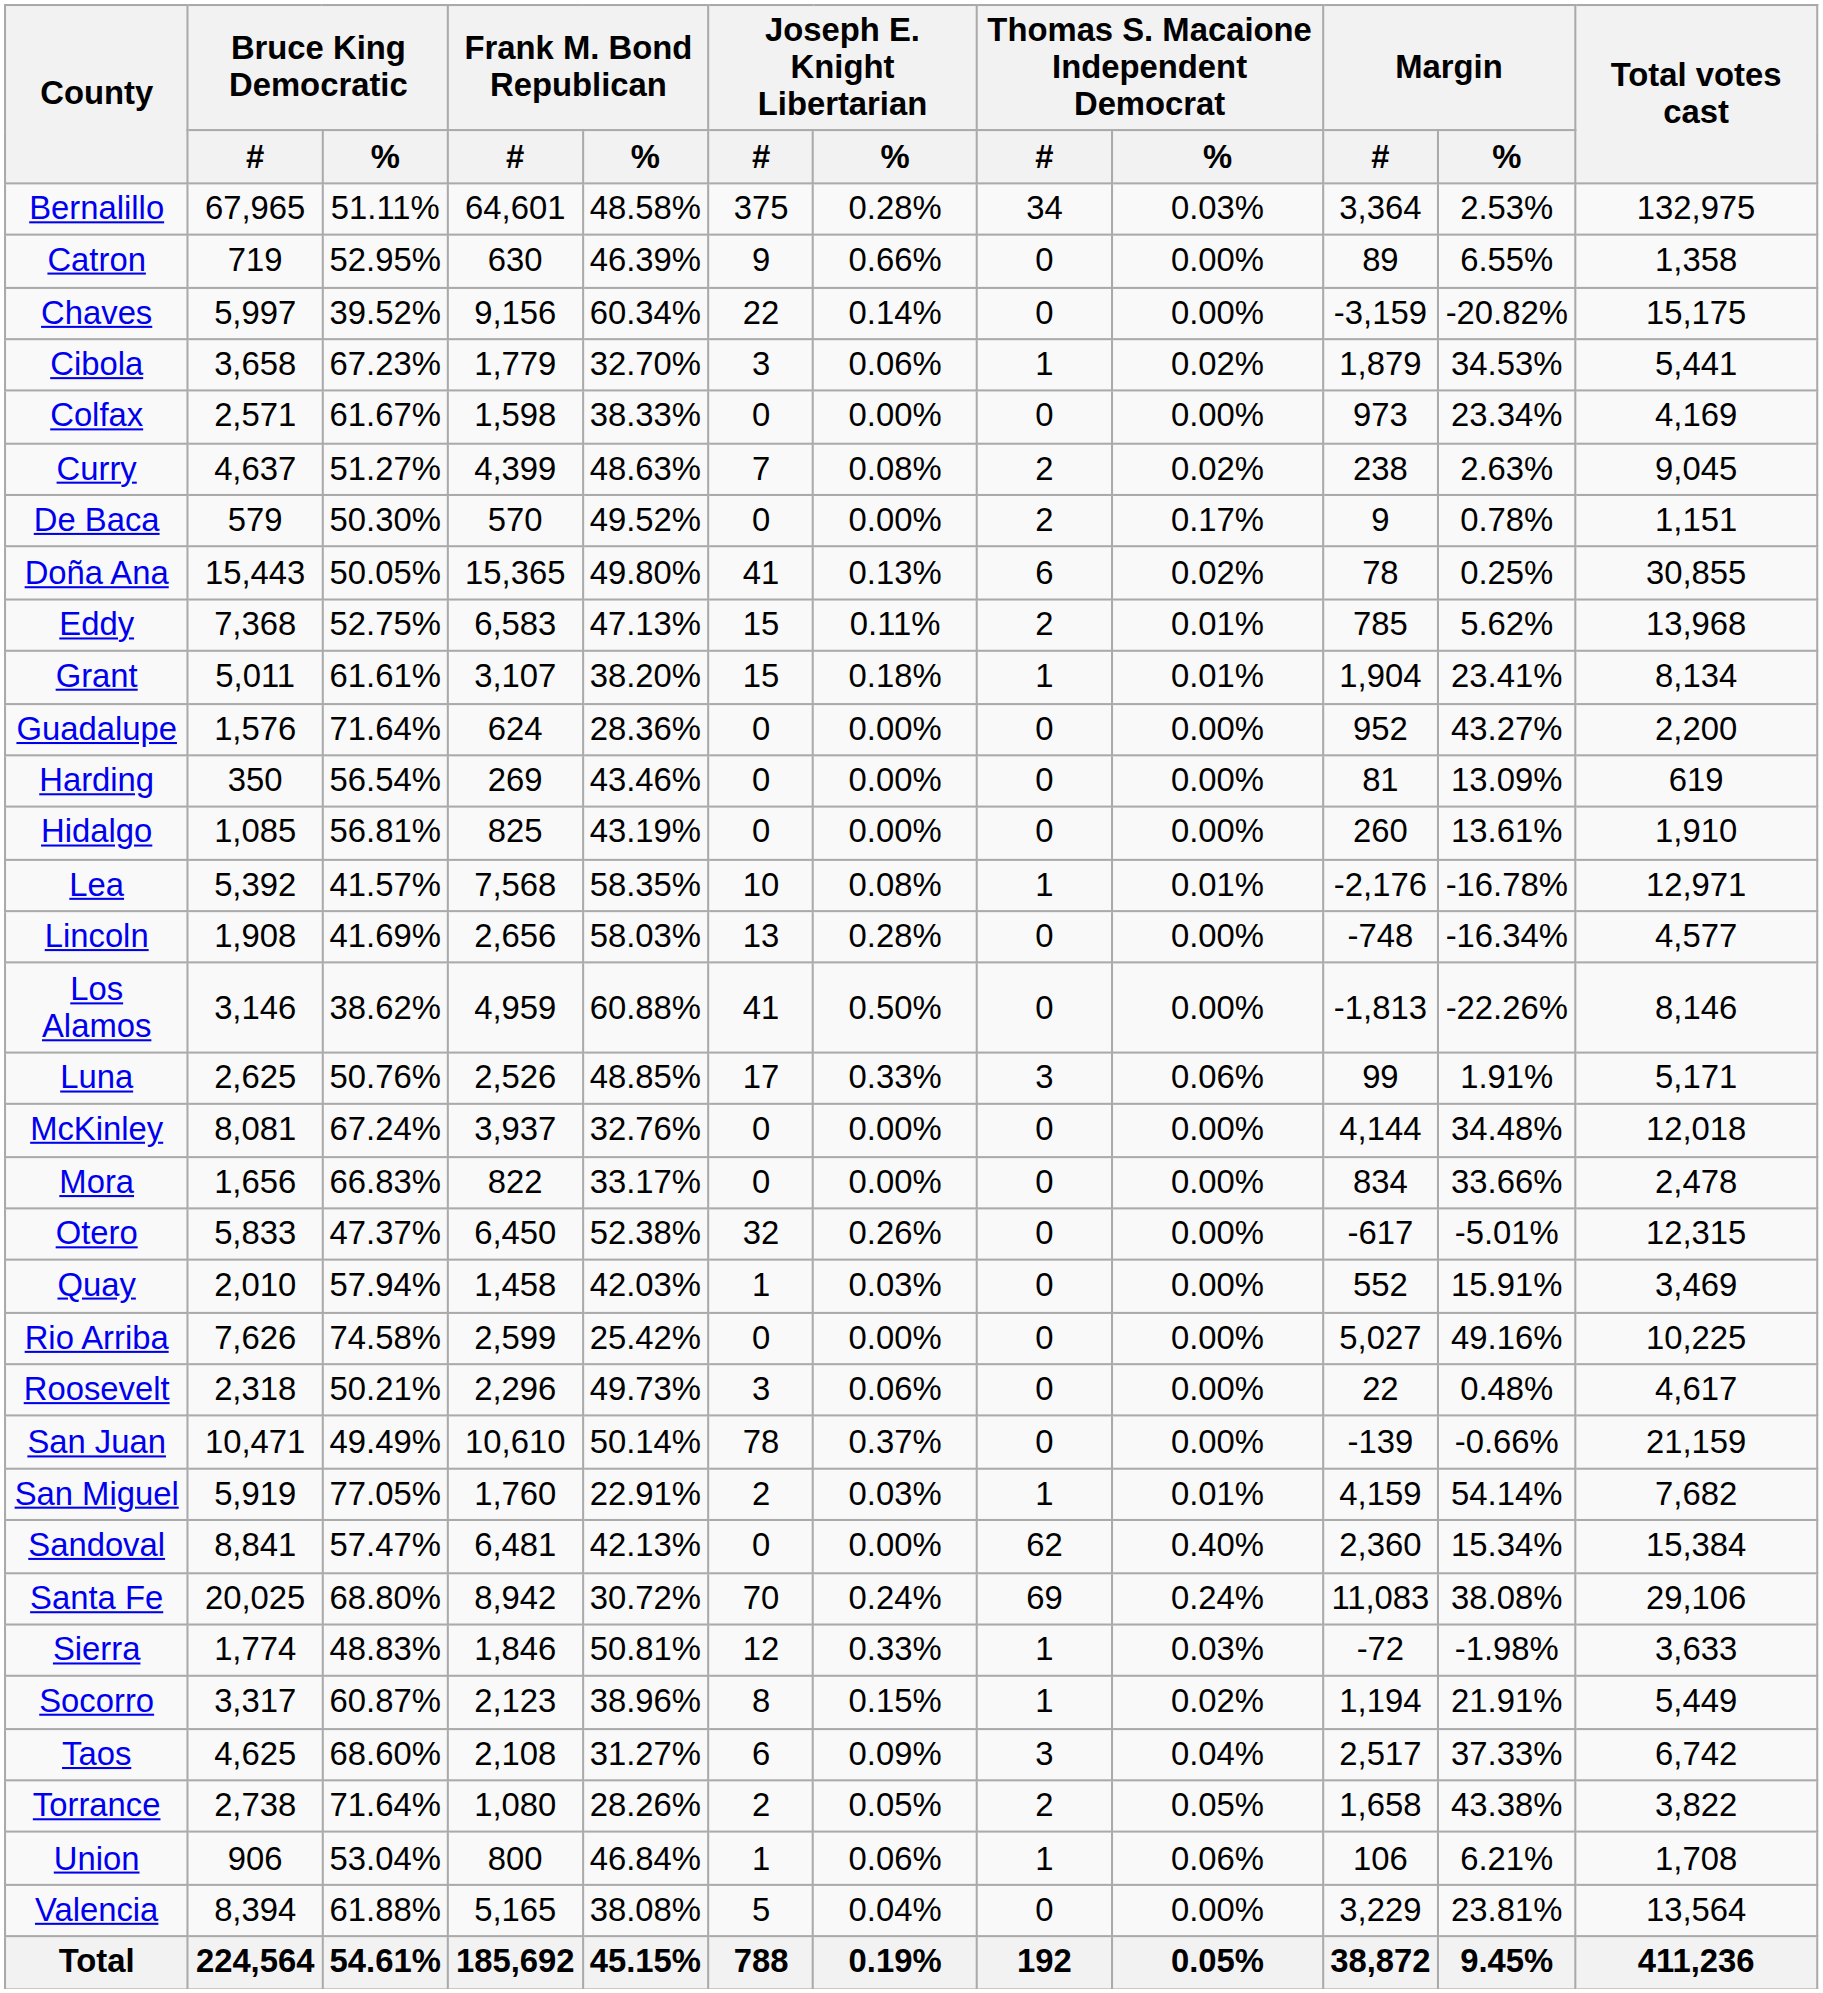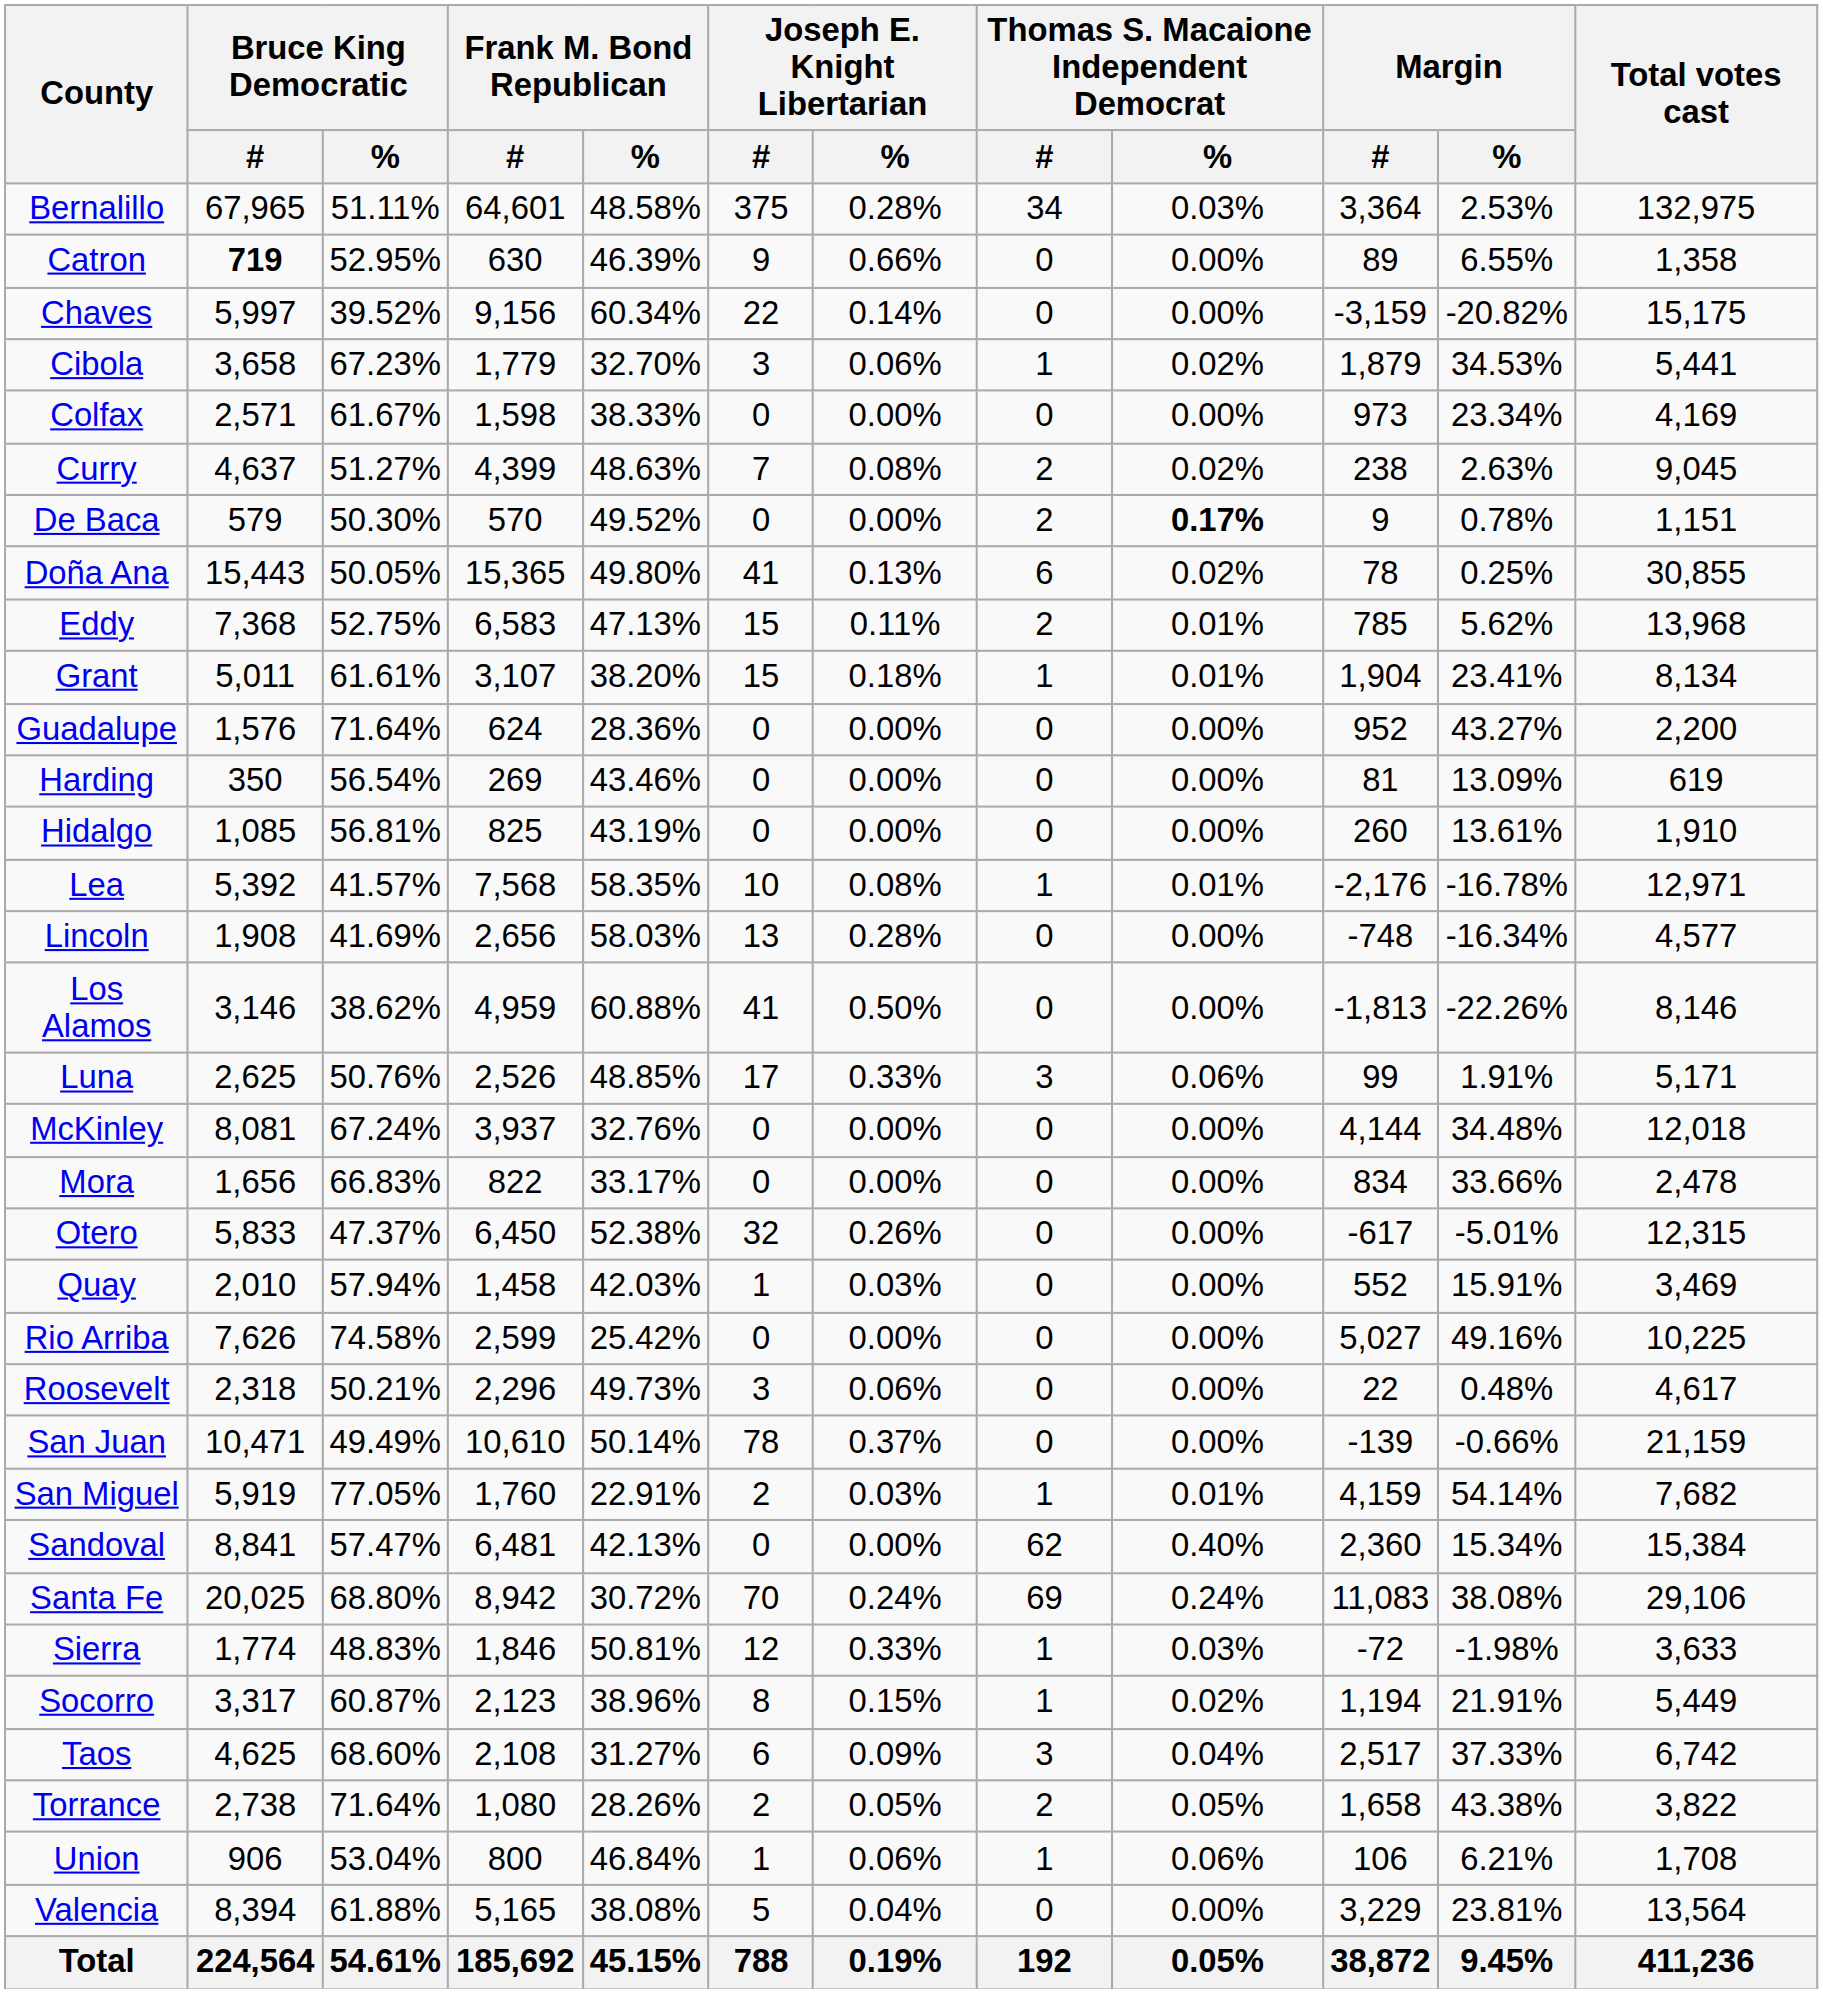(255, 260) normal -> (255, 260) bold
(1218, 520) normal -> (1218, 520) bold
